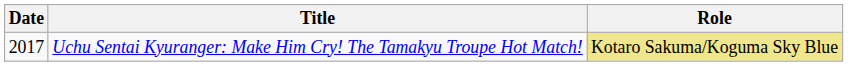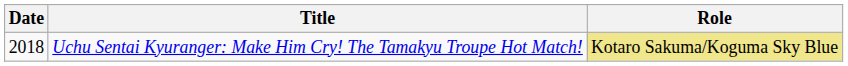(26, 46) 2017 -> (26, 46) 2018
